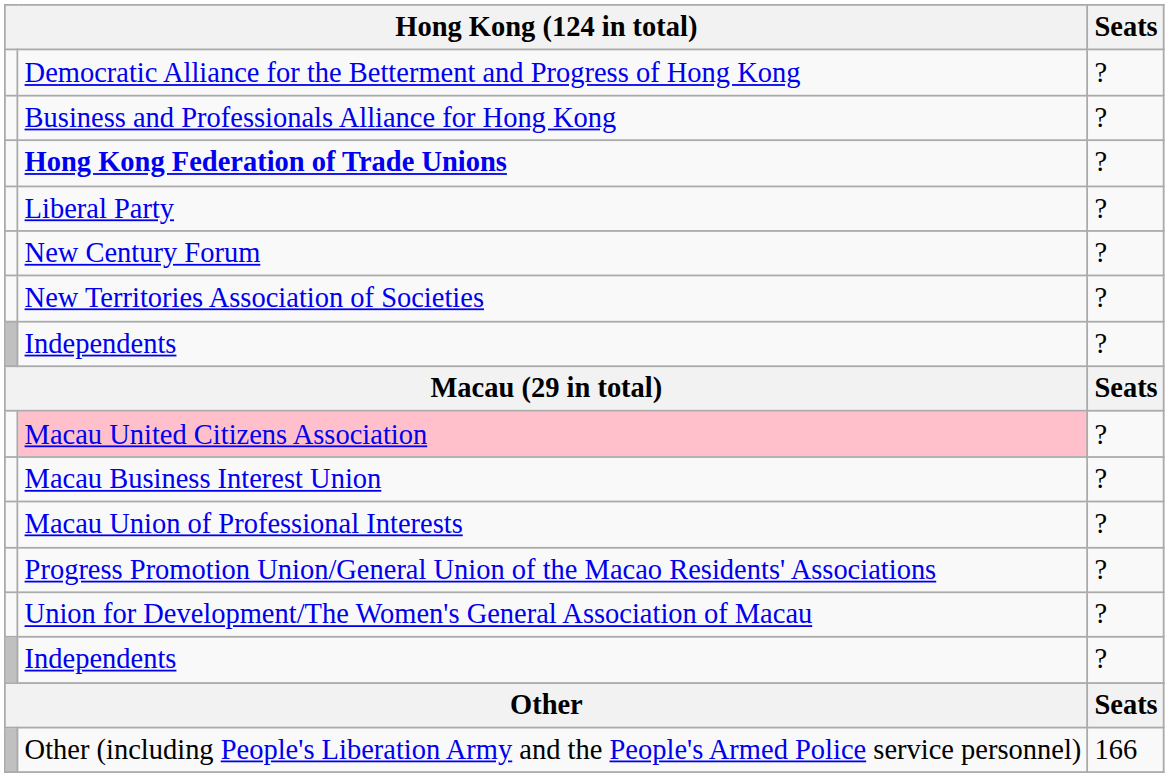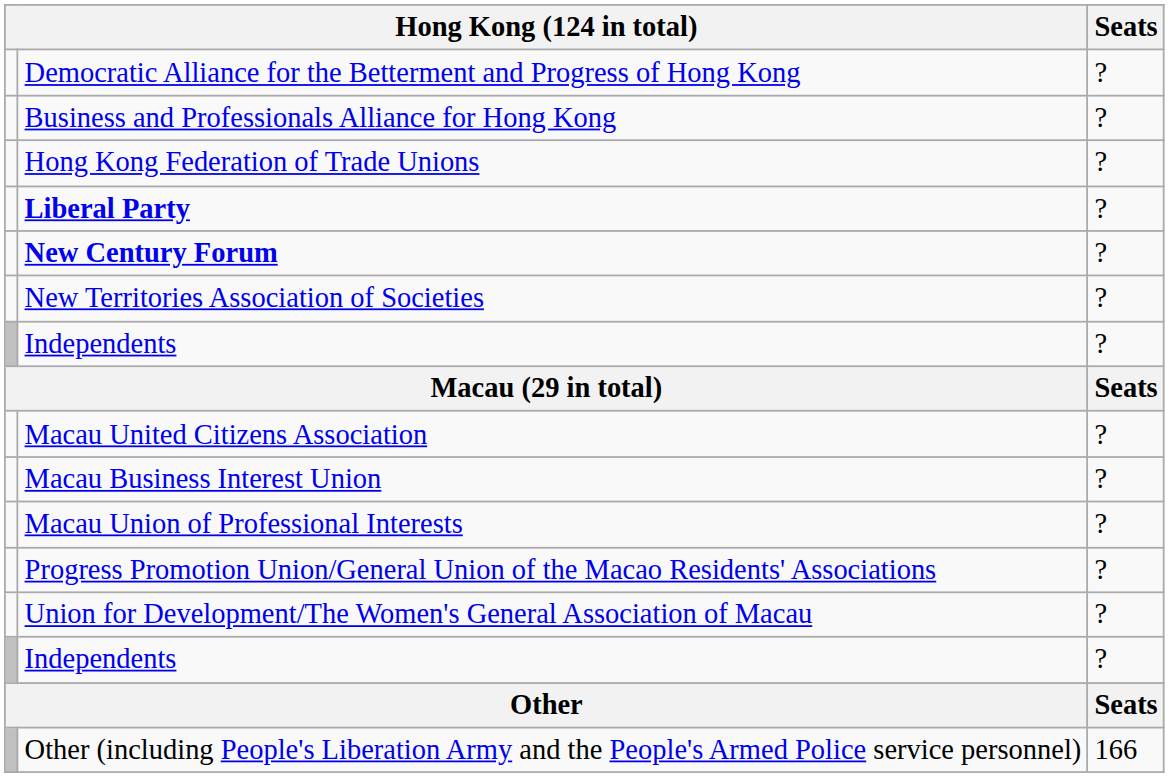(266, 162) bold -> (252, 162) normal
(99, 207) normal -> (107, 207) bold
(142, 252) normal -> (151, 252) bold
(226, 433) pink background -> (226, 433) no background
